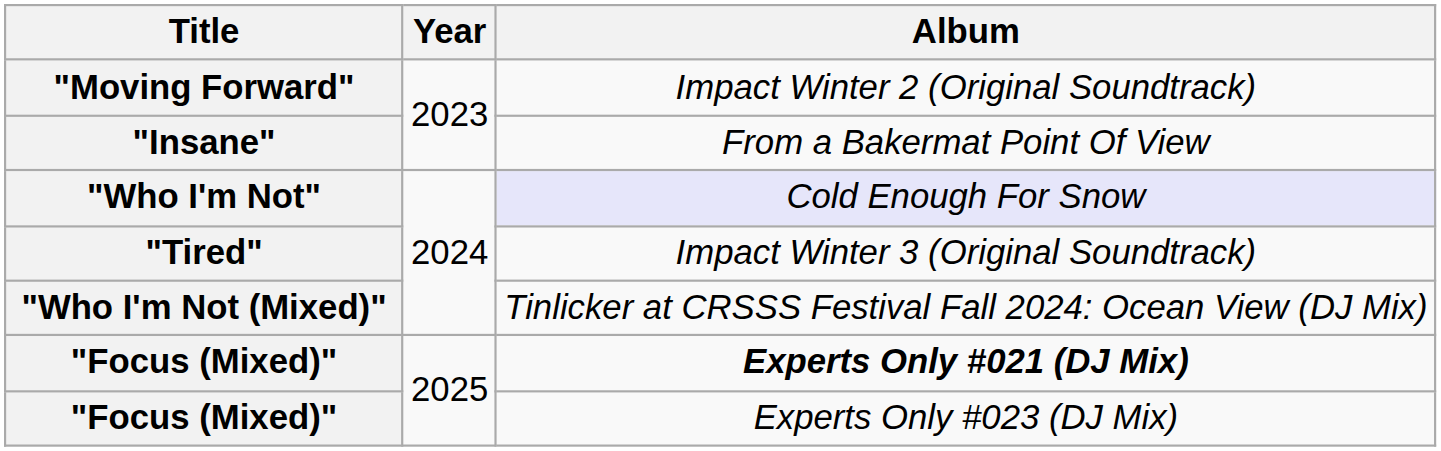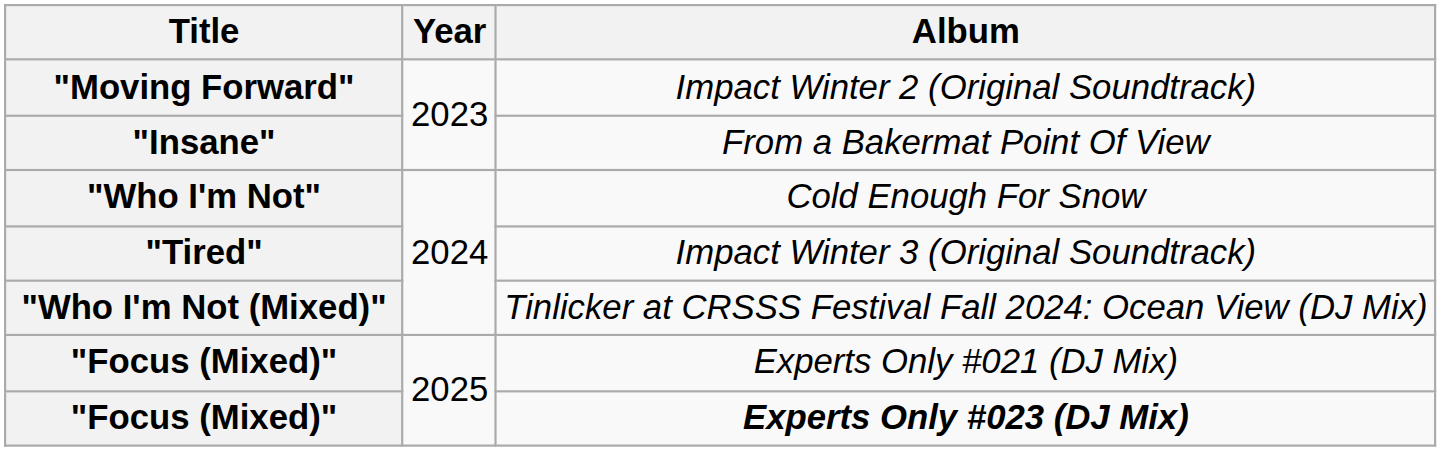(966, 197) lavender background -> (966, 197) no background
(966, 362) bold -> (966, 362) normal
(966, 417) normal -> (966, 417) bold
